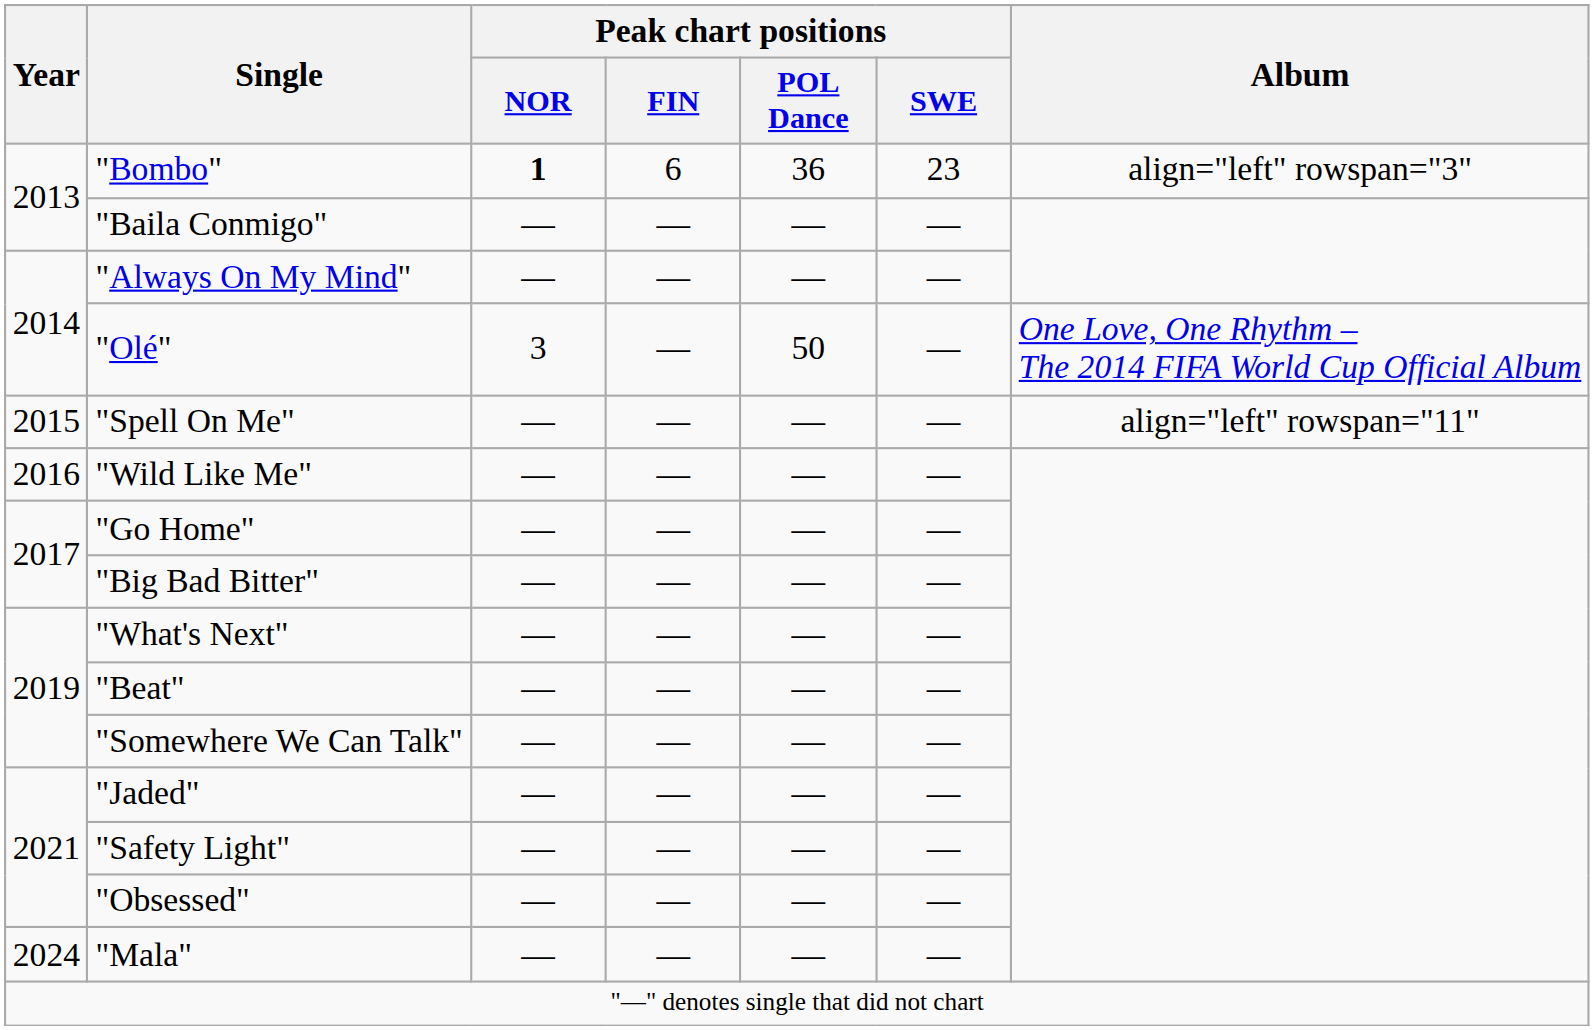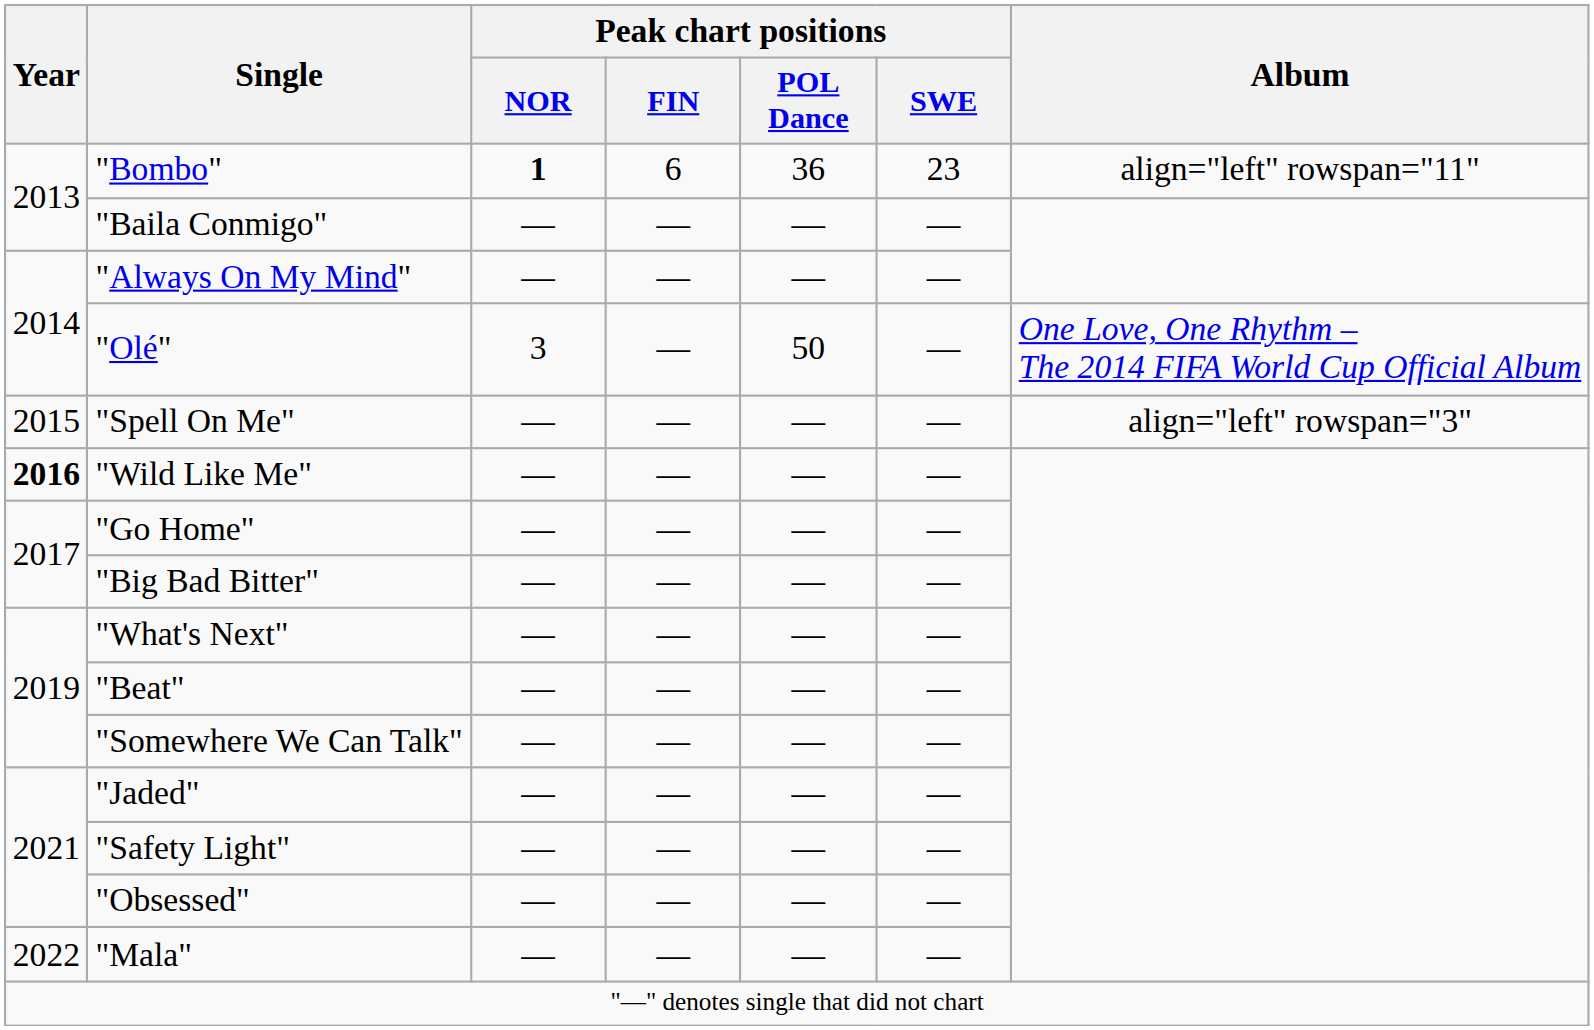(1300, 170) align="left" rowspan="3" -> (1300, 170) align="left" rowspan="11"
(1300, 420) align="left" rowspan="11" -> (1300, 420) align="left" rowspan="3"
(46, 474) normal -> (46, 474) bold
(46, 953) 2024 -> (46, 953) 2022
